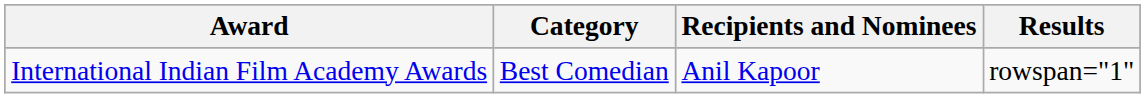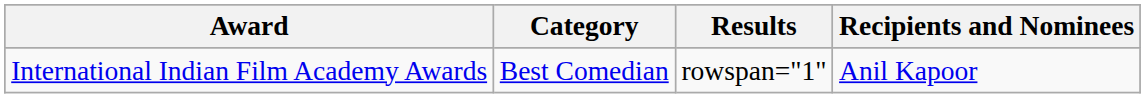columns swapped: (829, 26) <-> (1062, 26)
